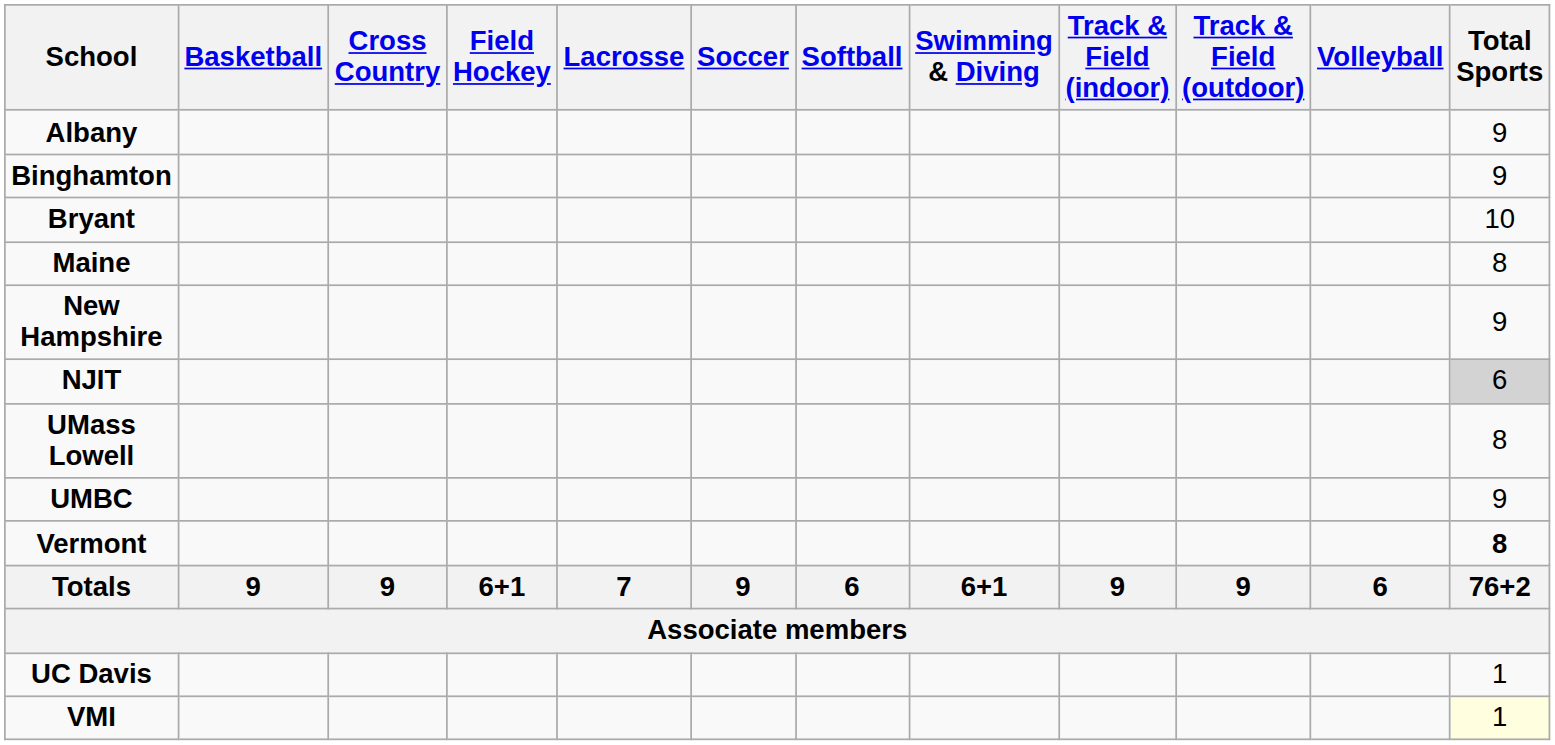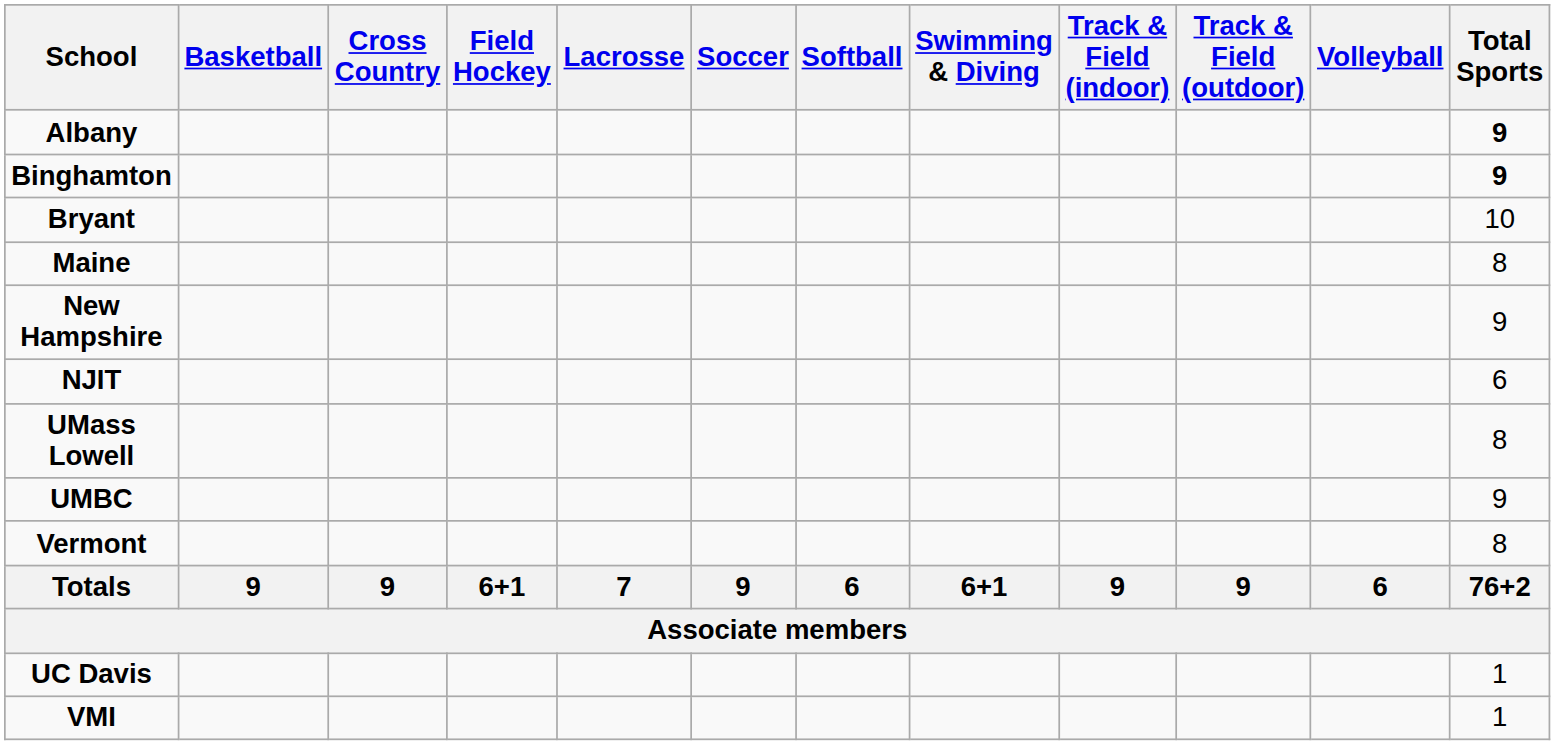(1500, 131) normal -> (1500, 131) bold
(1500, 175) normal -> (1500, 175) bold
(1500, 381) lightgrey background -> (1500, 381) no background
(1500, 542) bold -> (1500, 542) normal
(1500, 717) lightyellow background -> (1500, 717) no background
